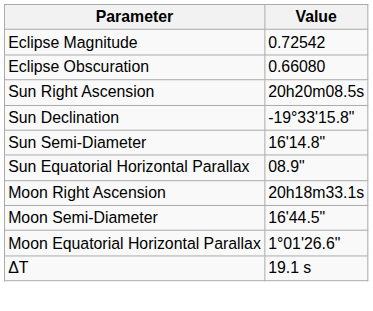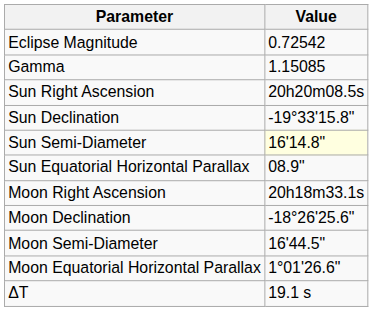- row: (79, 67)
+ row: (36, 67)
(297, 142) no background -> (297, 142) lightyellow background
+ row: (69, 218)
